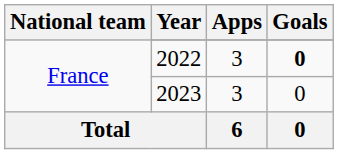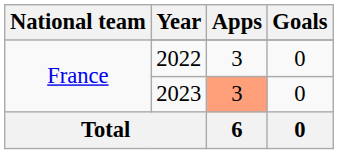(300, 58) bold -> (300, 58) normal
(237, 93) no background -> (237, 93) lightsalmon background
